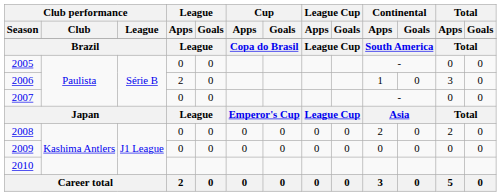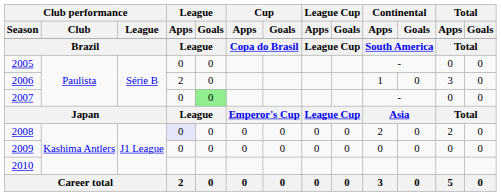(211, 98) no background -> (211, 98) lightgreen background
(181, 132) no background -> (181, 132) lavender background
